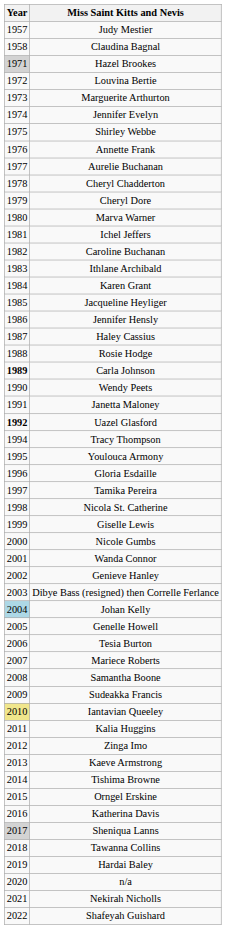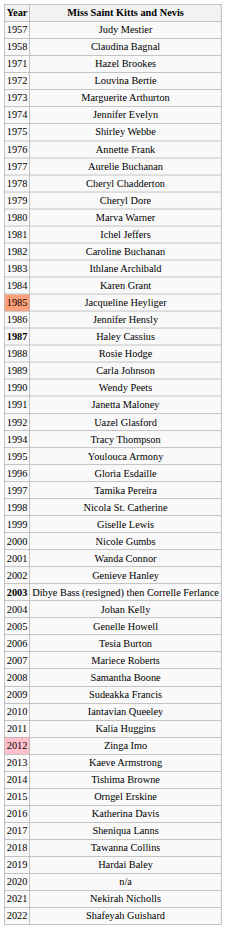(17, 64) lightgrey background -> (17, 64) no background
(17, 302) no background -> (17, 302) lightsalmon background
(17, 337) normal -> (17, 337) bold
(17, 371) bold -> (17, 371) normal
(17, 422) bold -> (17, 422) normal
(17, 592) normal -> (17, 592) bold
(17, 609) lightblue background -> (17, 609) no background
(17, 711) khaki background -> (17, 711) no background
(17, 746) no background -> (17, 746) pink background
(17, 831) lightgrey background -> (17, 831) no background
